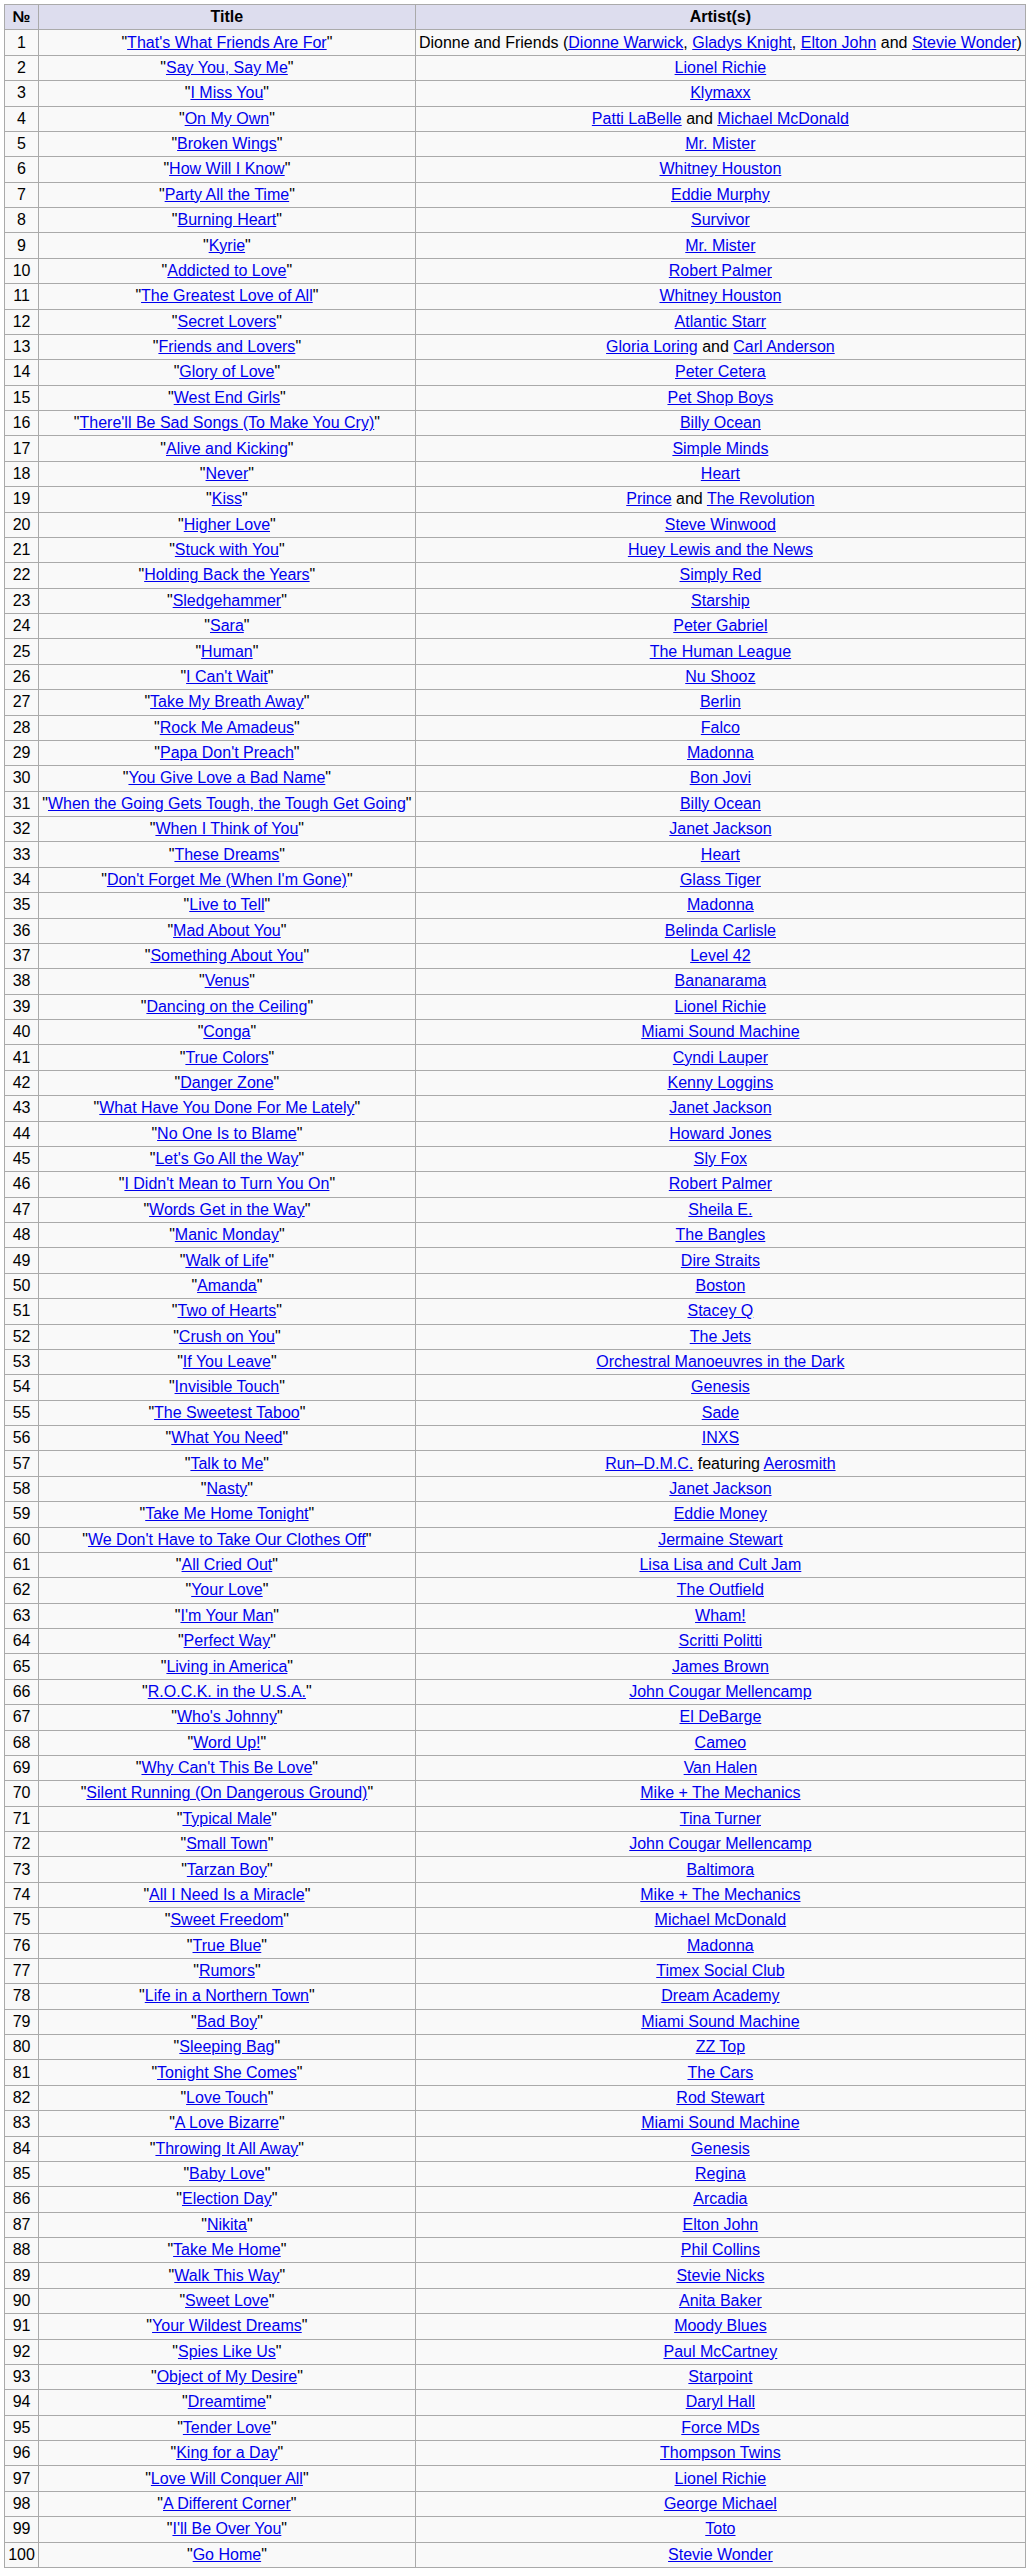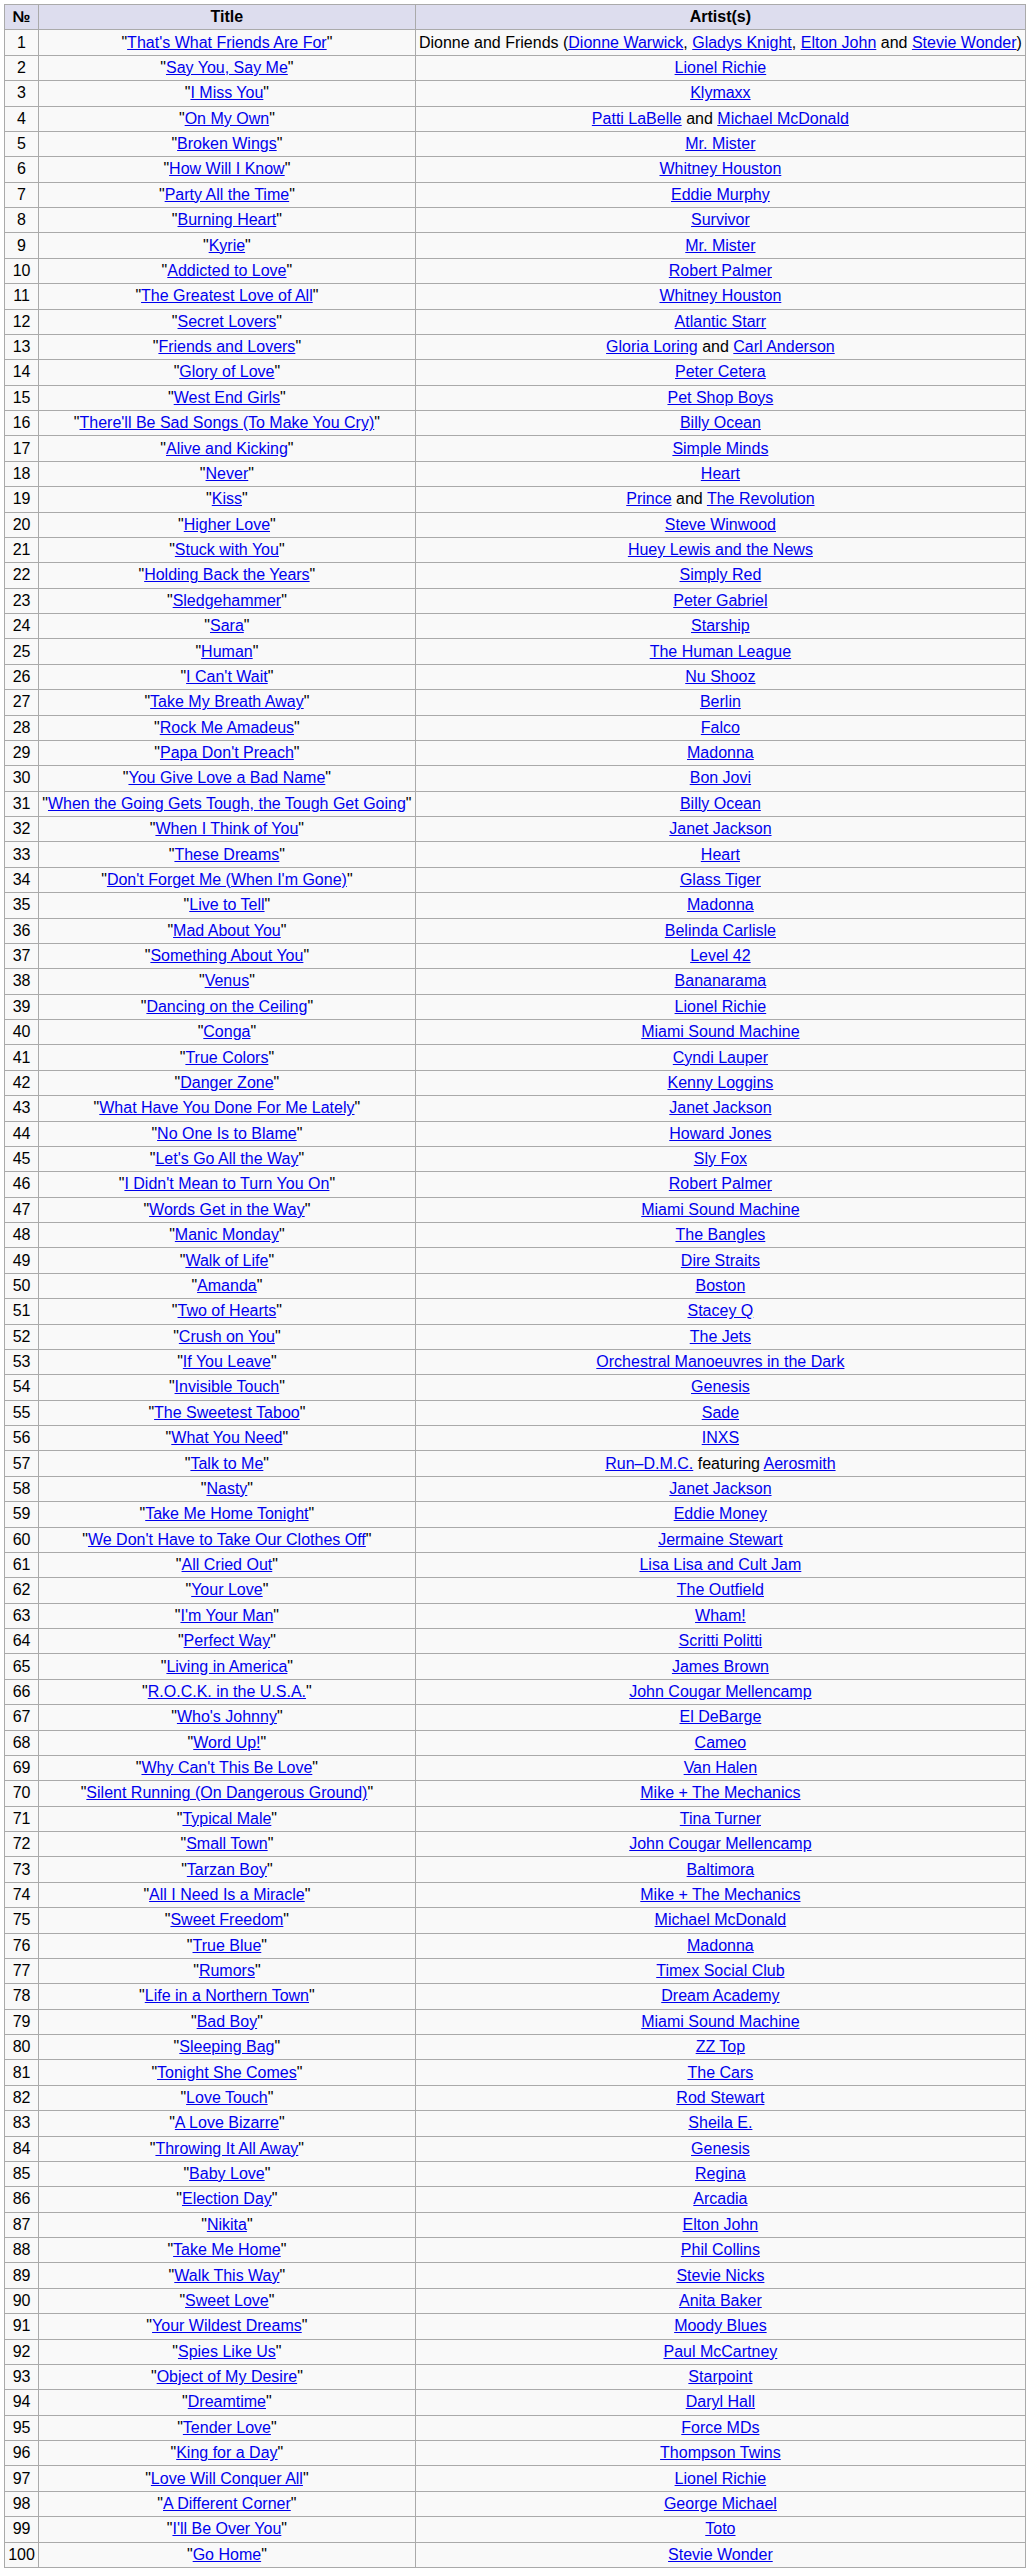(720, 600) Starship -> (720, 600) Peter Gabriel
(720, 626) Peter Gabriel -> (720, 626) Starship
(720, 1209) Sheila E. -> (720, 1209) Miami Sound Machine
(720, 2123) Miami Sound Machine -> (720, 2123) Sheila E.
